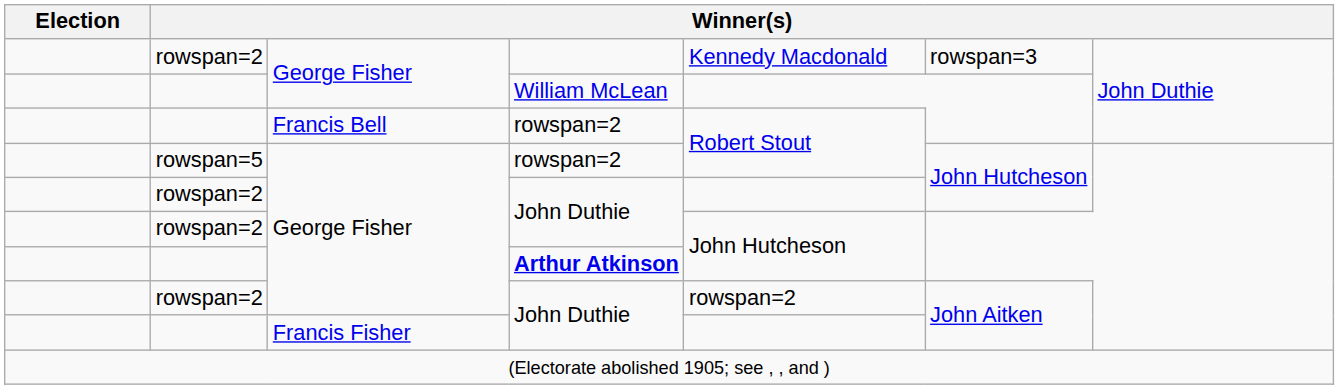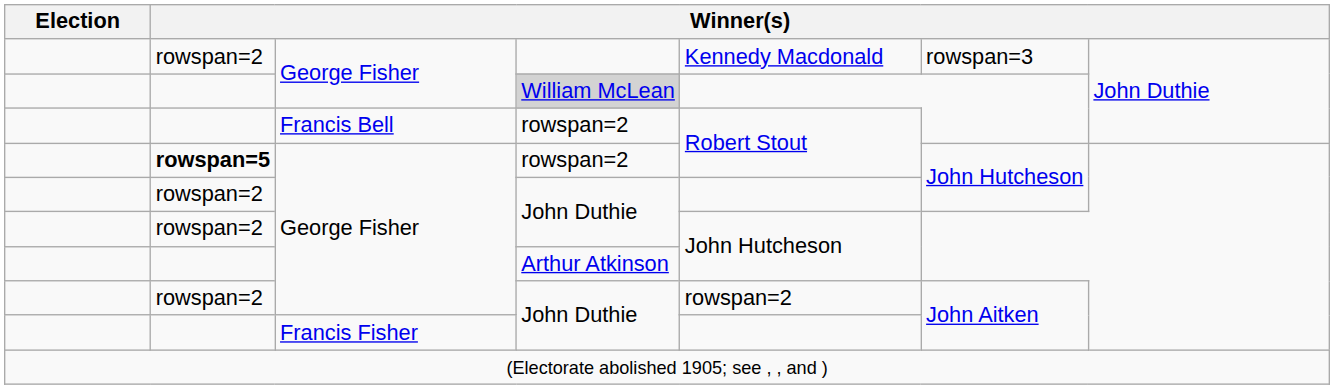(591, 90) no background -> (598, 90) lightgrey background
(209, 159) normal -> (213, 159) bold
(596, 263) bold -> (595, 263) normal
